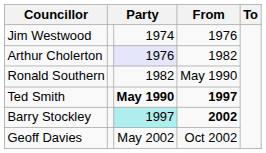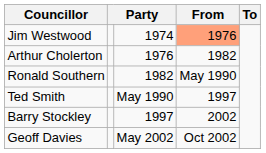(223, 35) no background -> (222, 35) lightsalmon background
(160, 55) lavender background -> (159, 55) no background
(145, 96) bold -> (145, 96) normal
(223, 96) bold -> (222, 96) normal
(160, 117) paleturquoise background -> (159, 117) no background
(223, 117) bold -> (222, 117) normal
